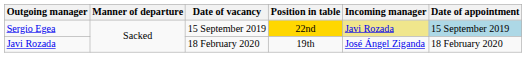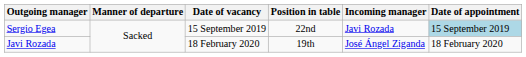(306, 28) gold background -> (306, 28) no background
(369, 28) khaki background -> (369, 28) no background
